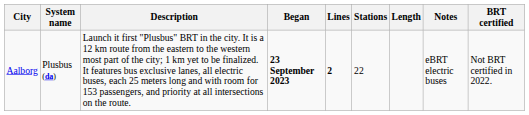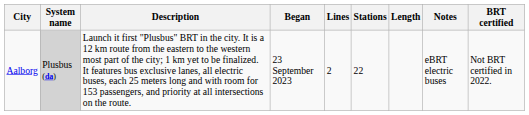(57, 70) no background -> (57, 70) lightgrey background
(292, 70) bold -> (293, 70) normal
(330, 70) bold -> (329, 70) normal
